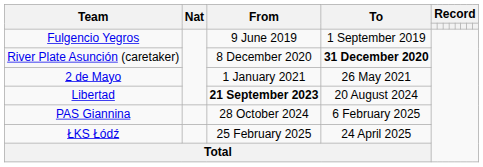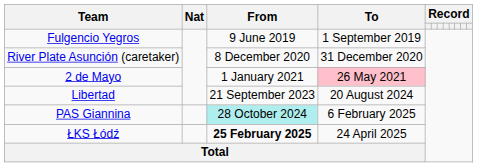(376, 57) bold -> (372, 57) normal
(376, 76) no background -> (372, 76) pink background
(264, 95) bold -> (262, 95) normal
(264, 114) no background -> (262, 114) paleturquoise background
(264, 133) normal -> (262, 133) bold
